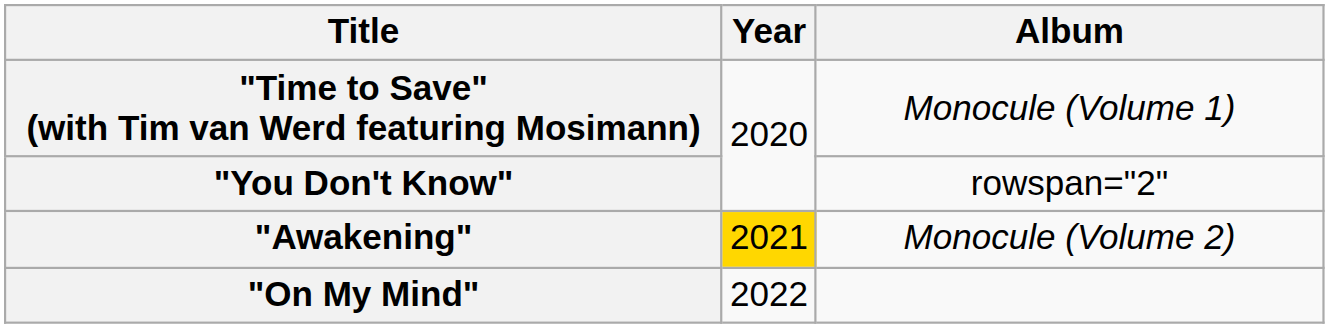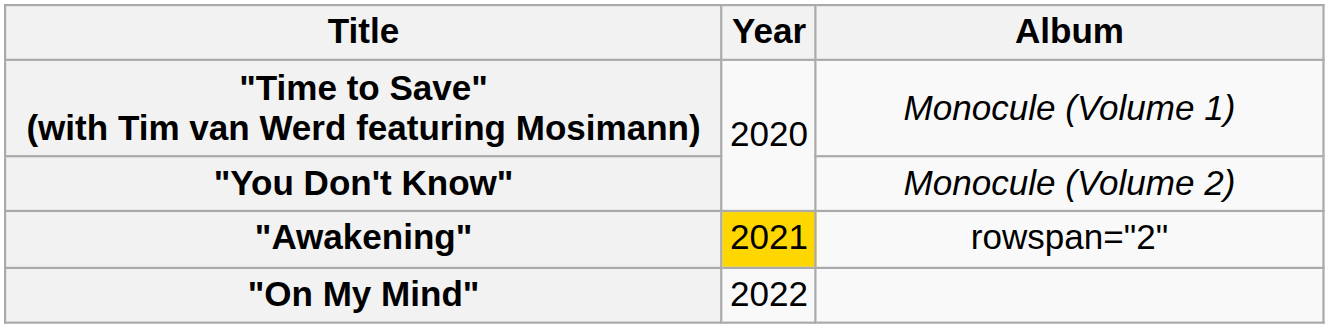(1069, 182) rowspan="2" -> (1069, 182) Monocule (Volume 2)
(1069, 238) Monocule (Volume 2) -> (1069, 238) rowspan="2"
